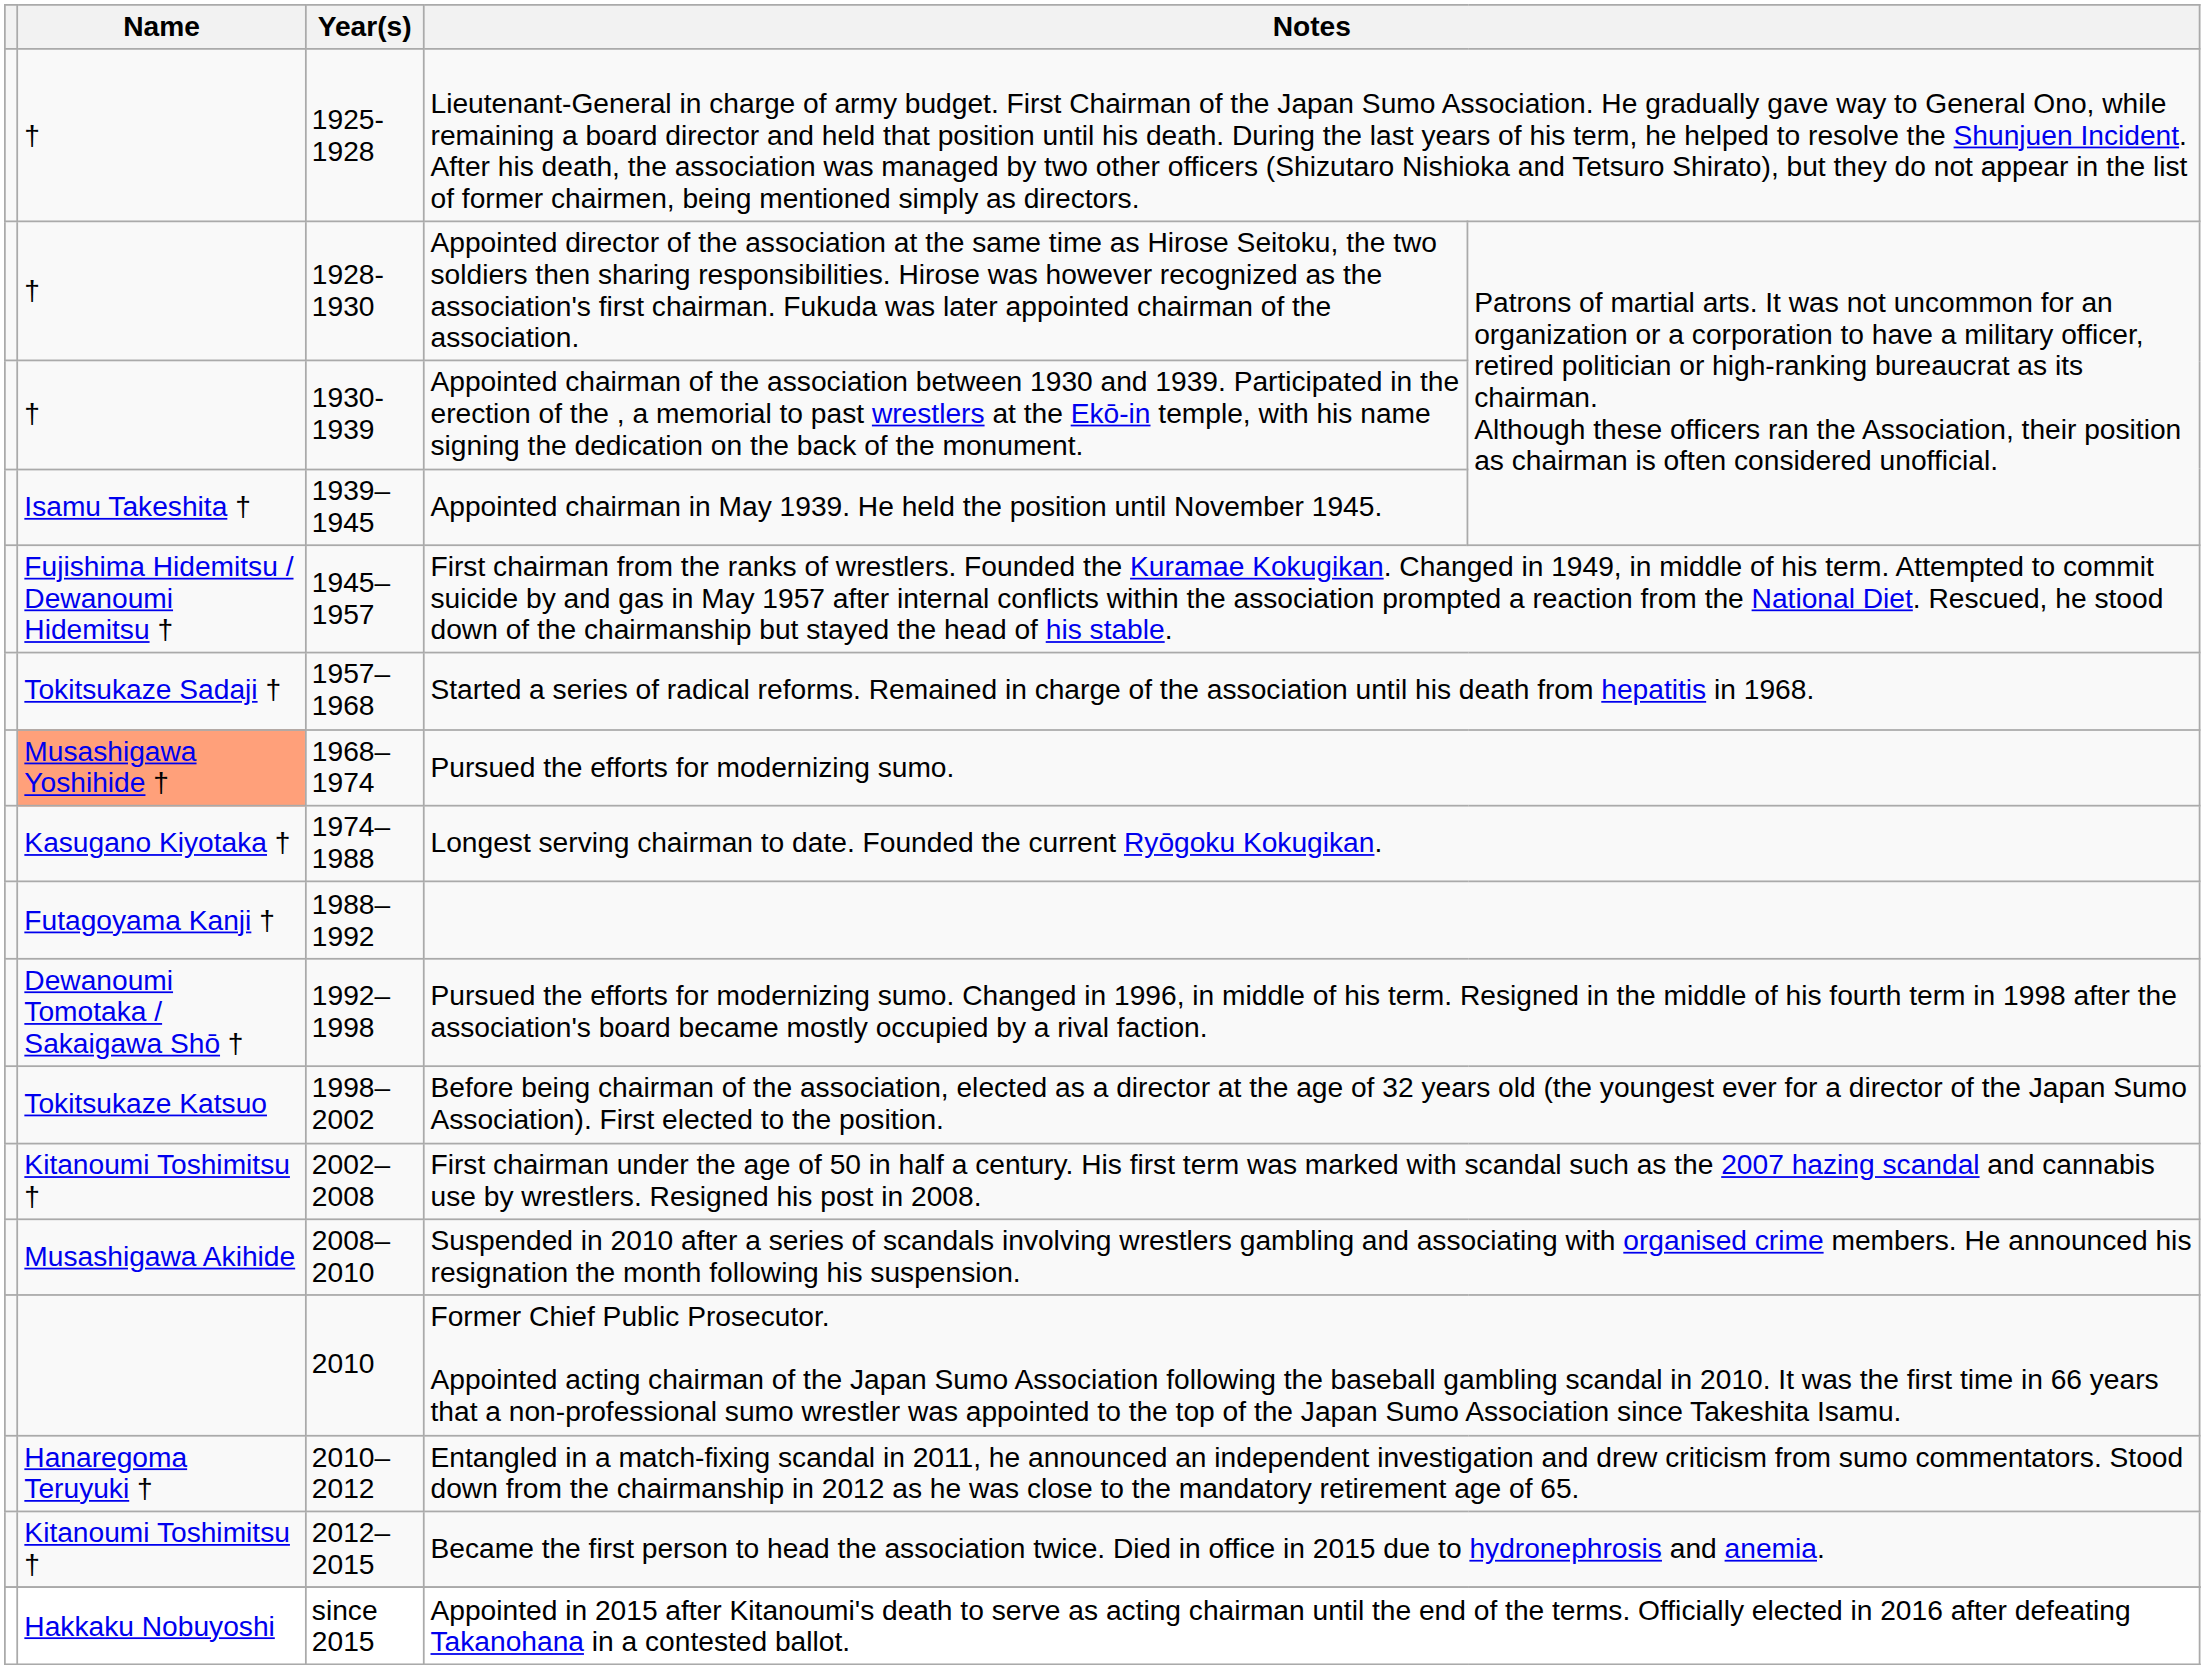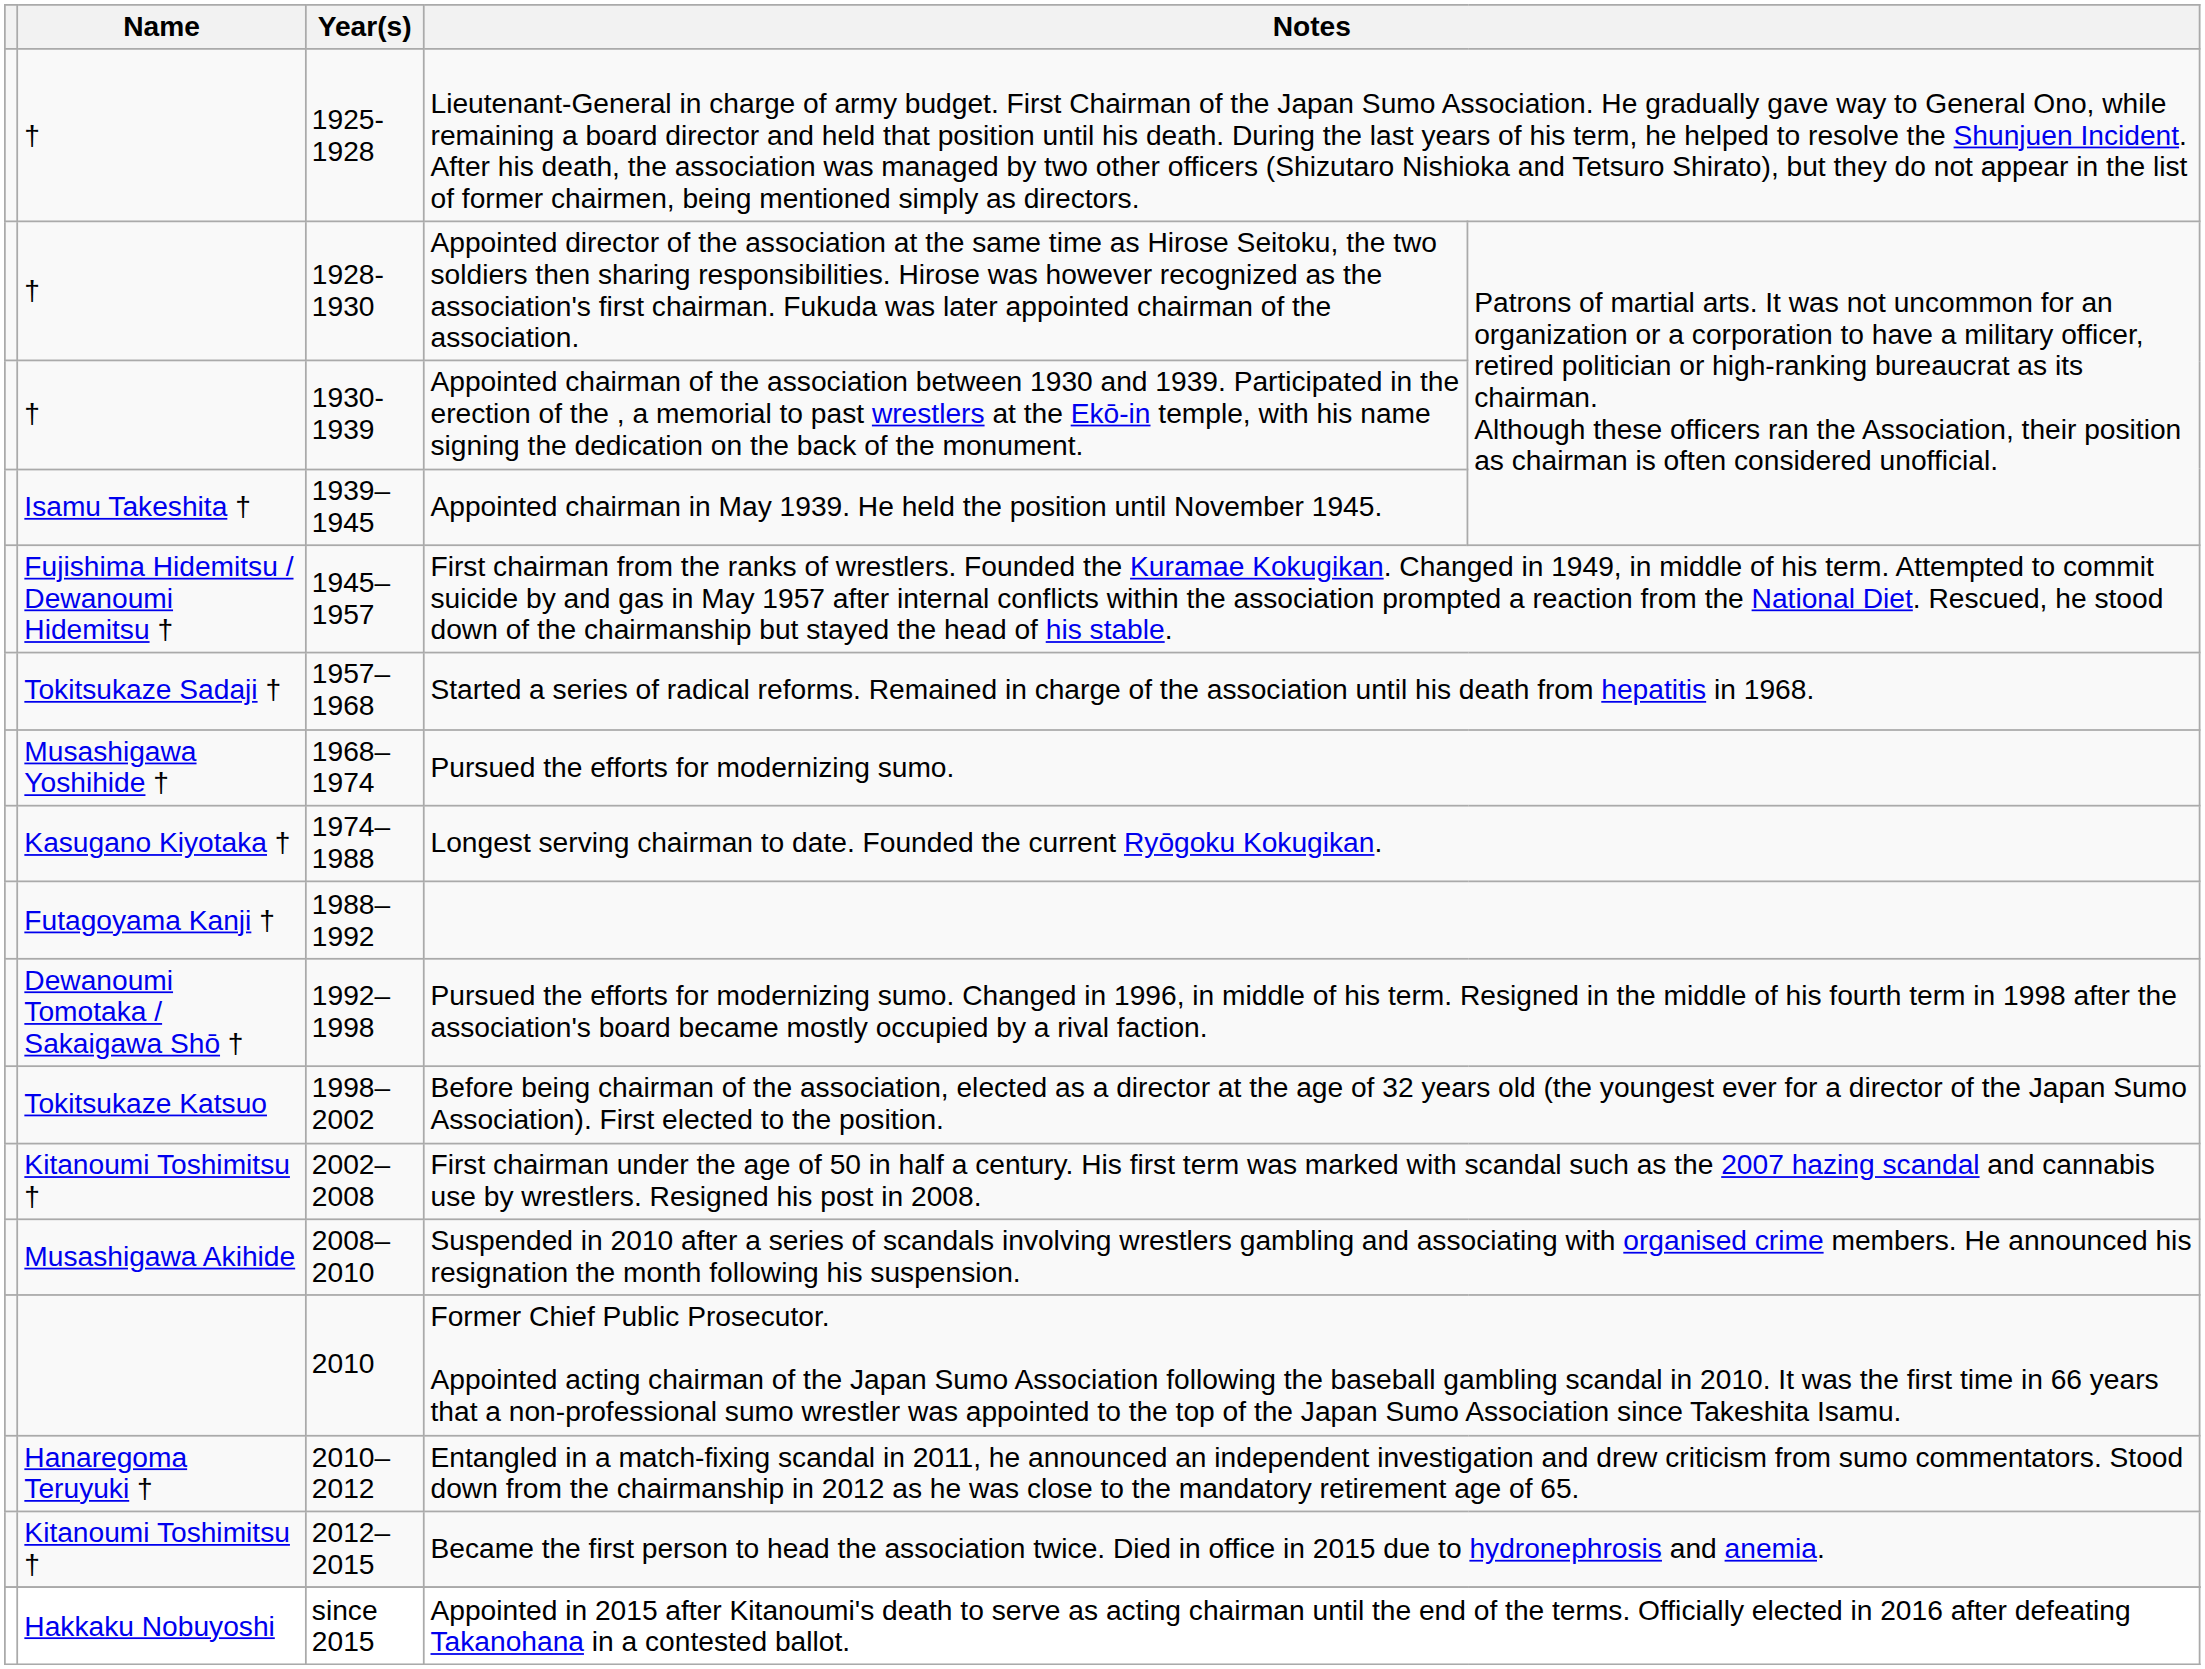(110, 767) lightsalmon background -> (110, 767) no background
